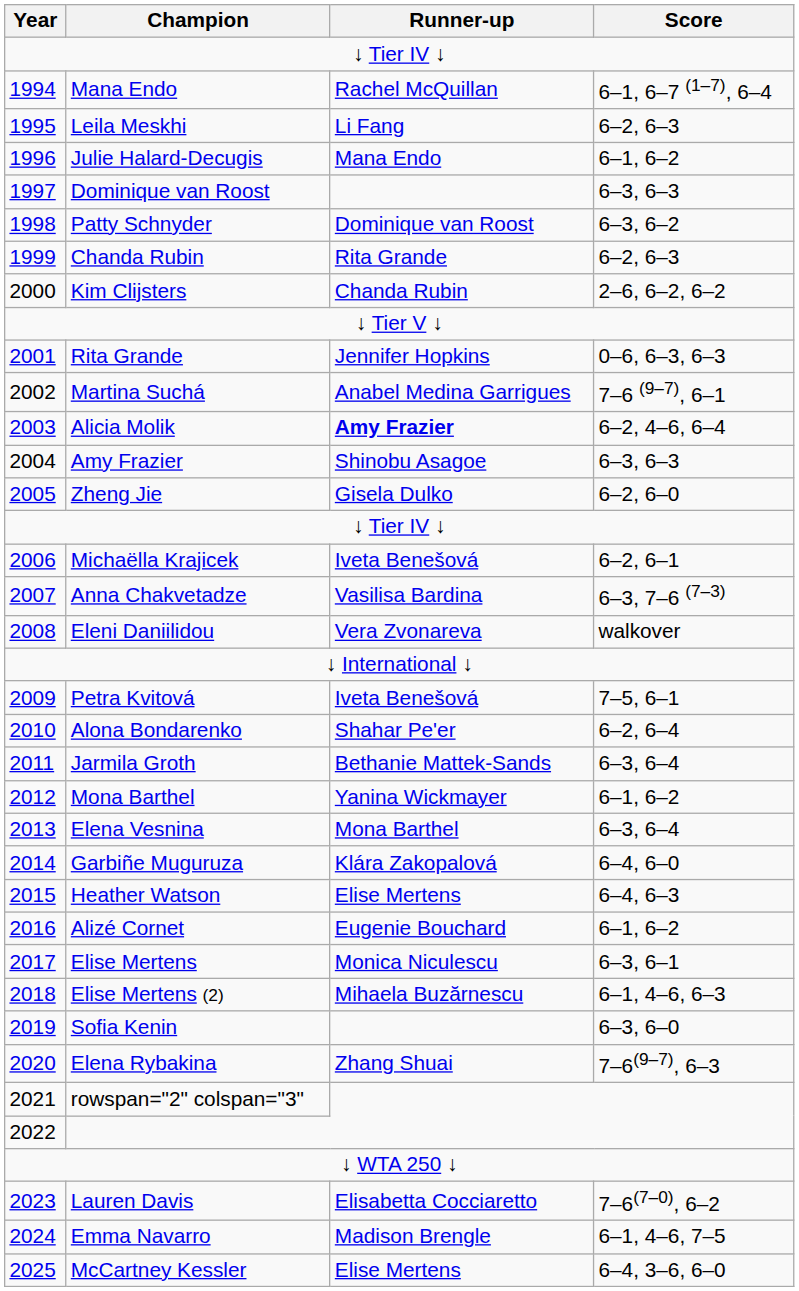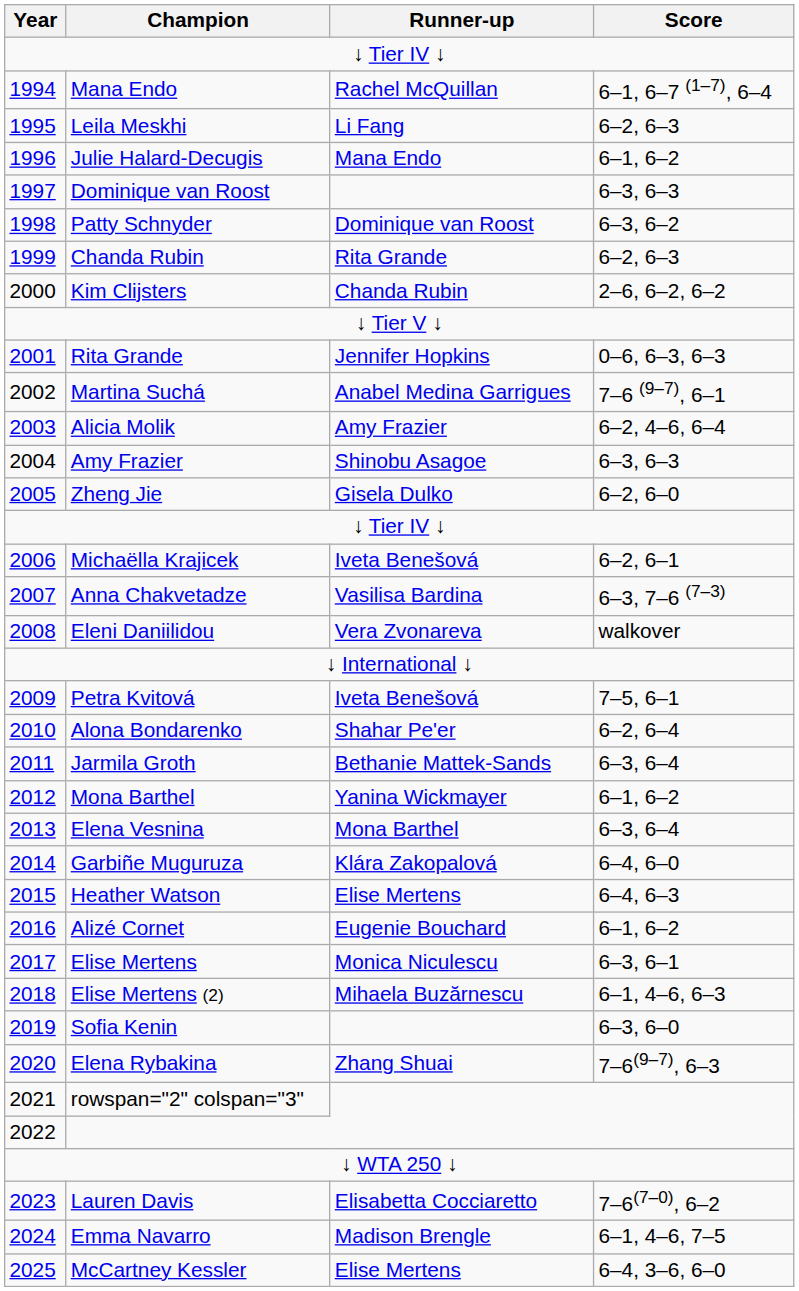(394, 428) bold -> (391, 428) normal
